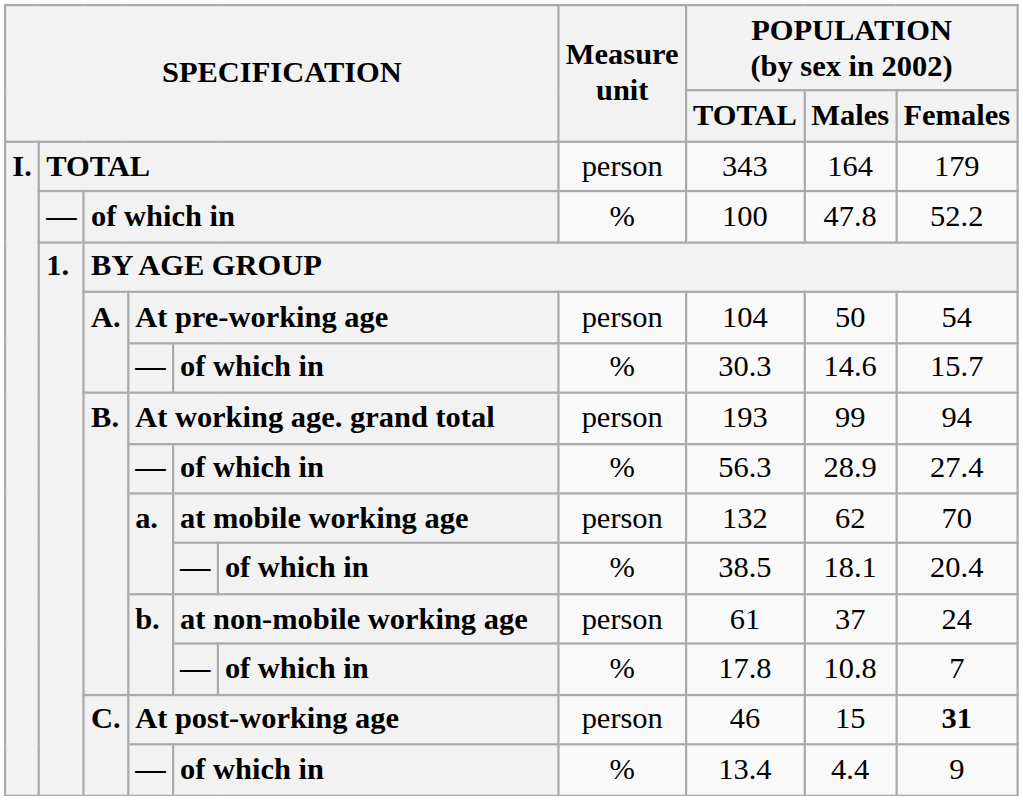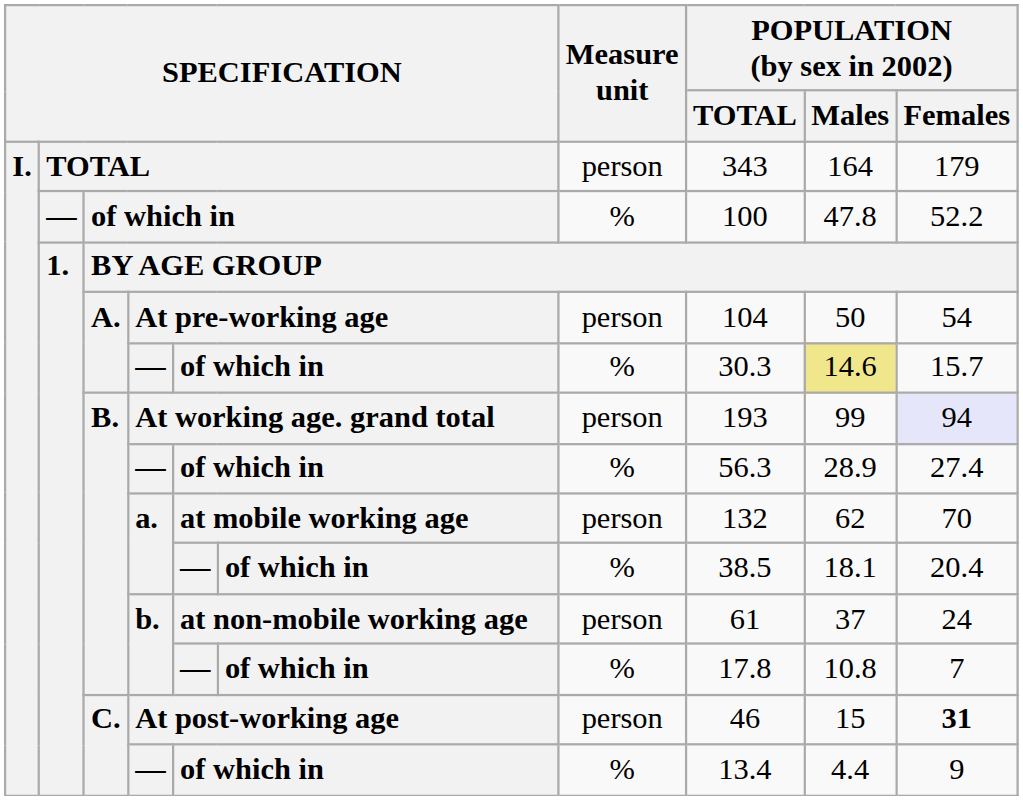(850, 366) no background -> (850, 366) khaki background
(957, 416) no background -> (957, 416) lavender background
